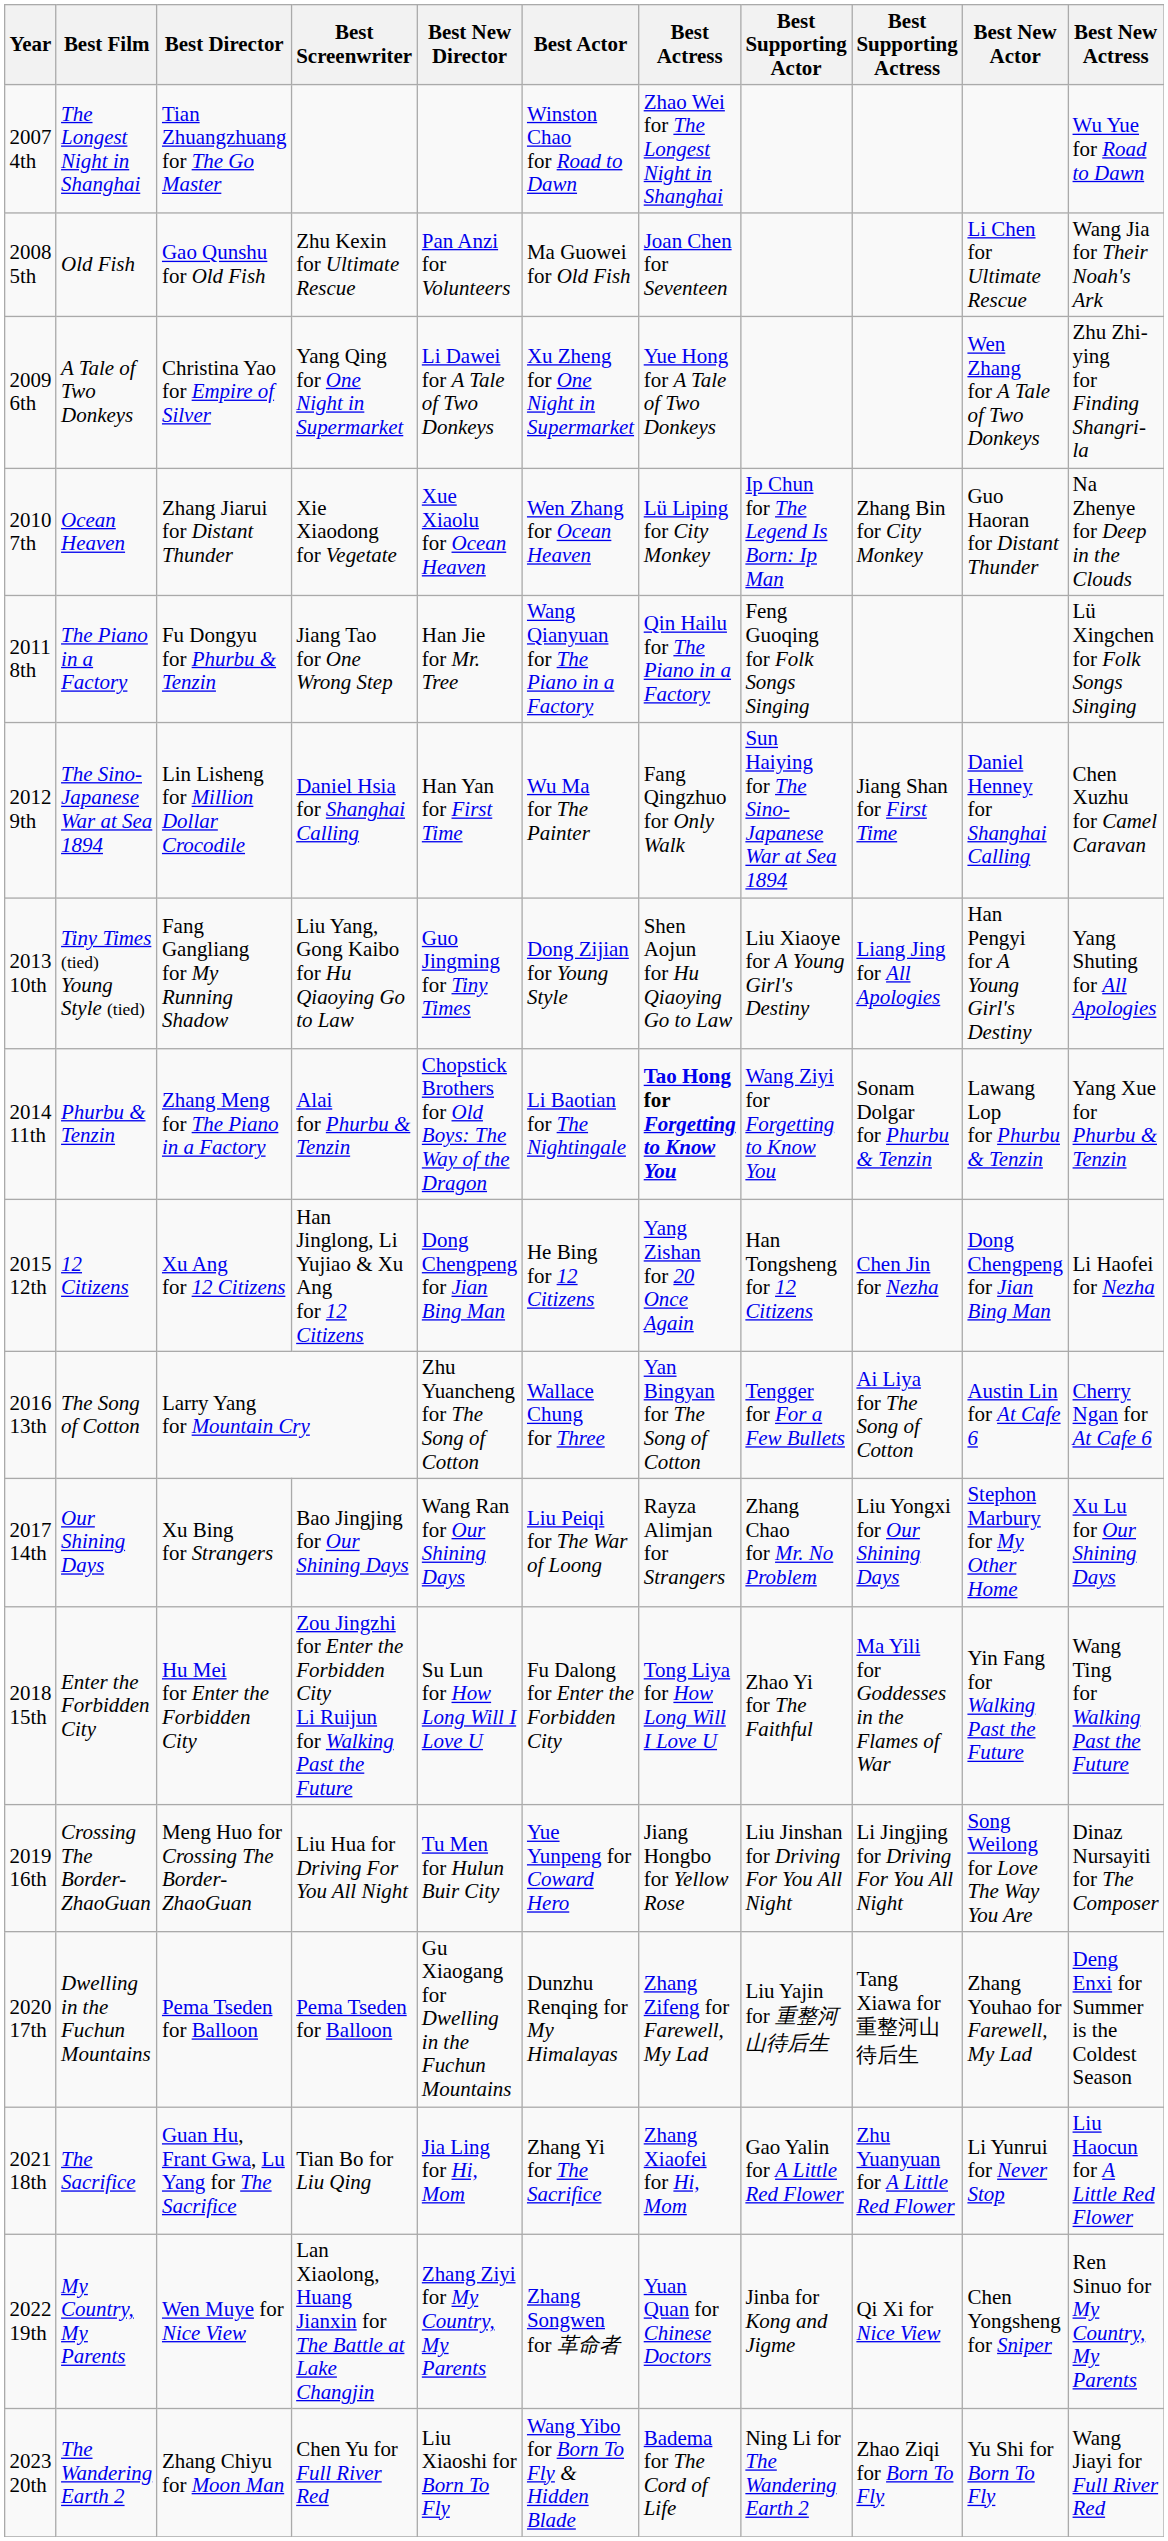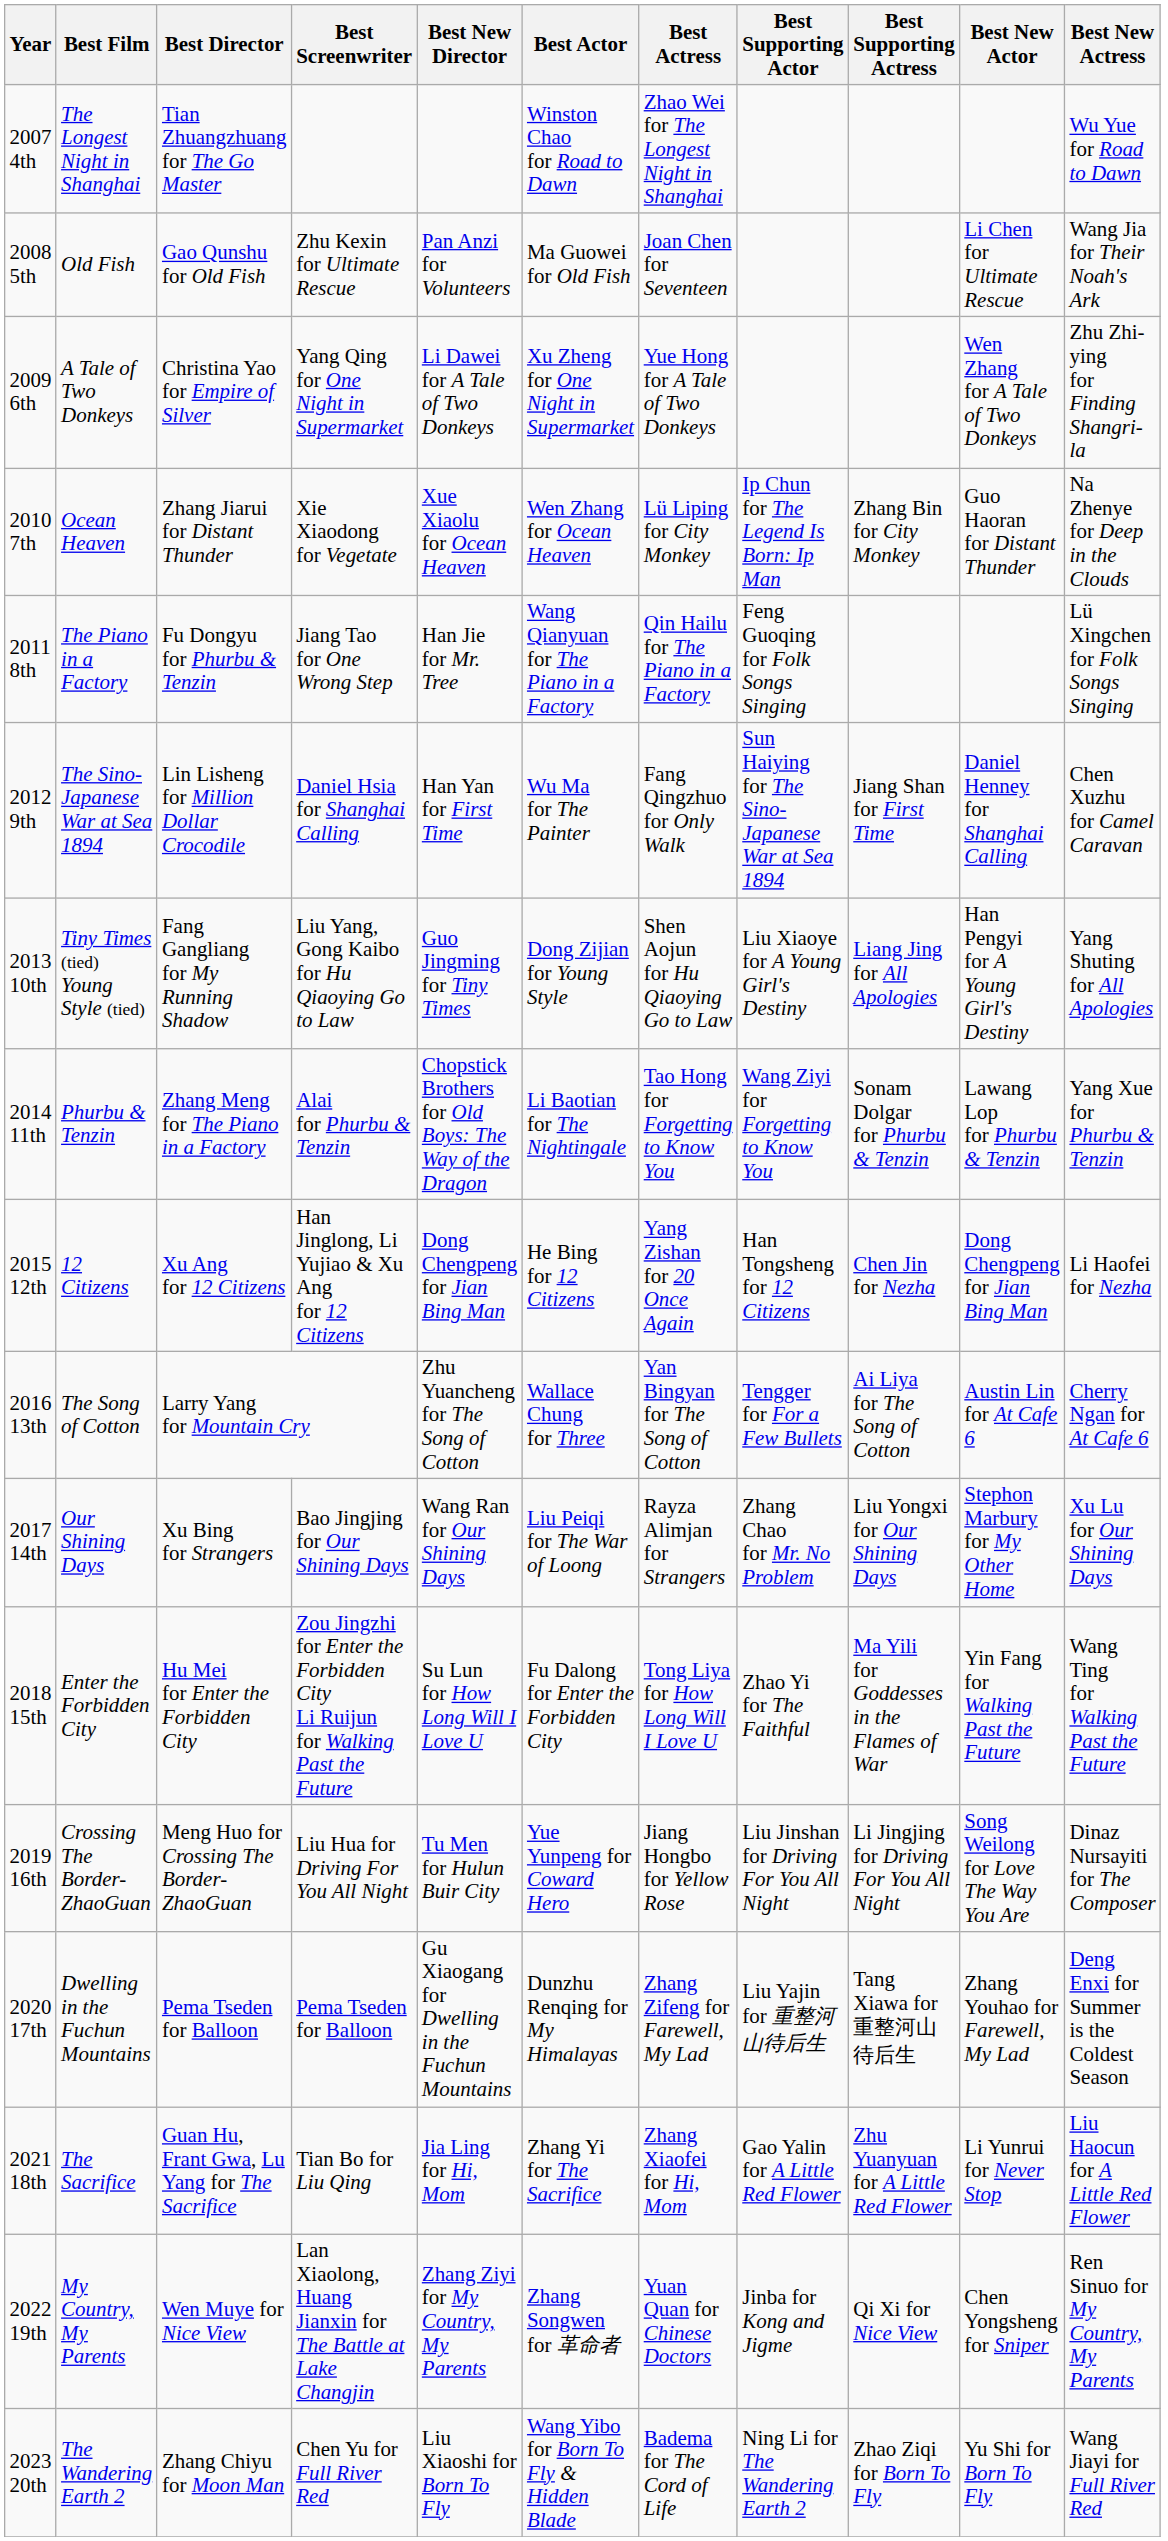(690, 1124) bold -> (688, 1124) normal
